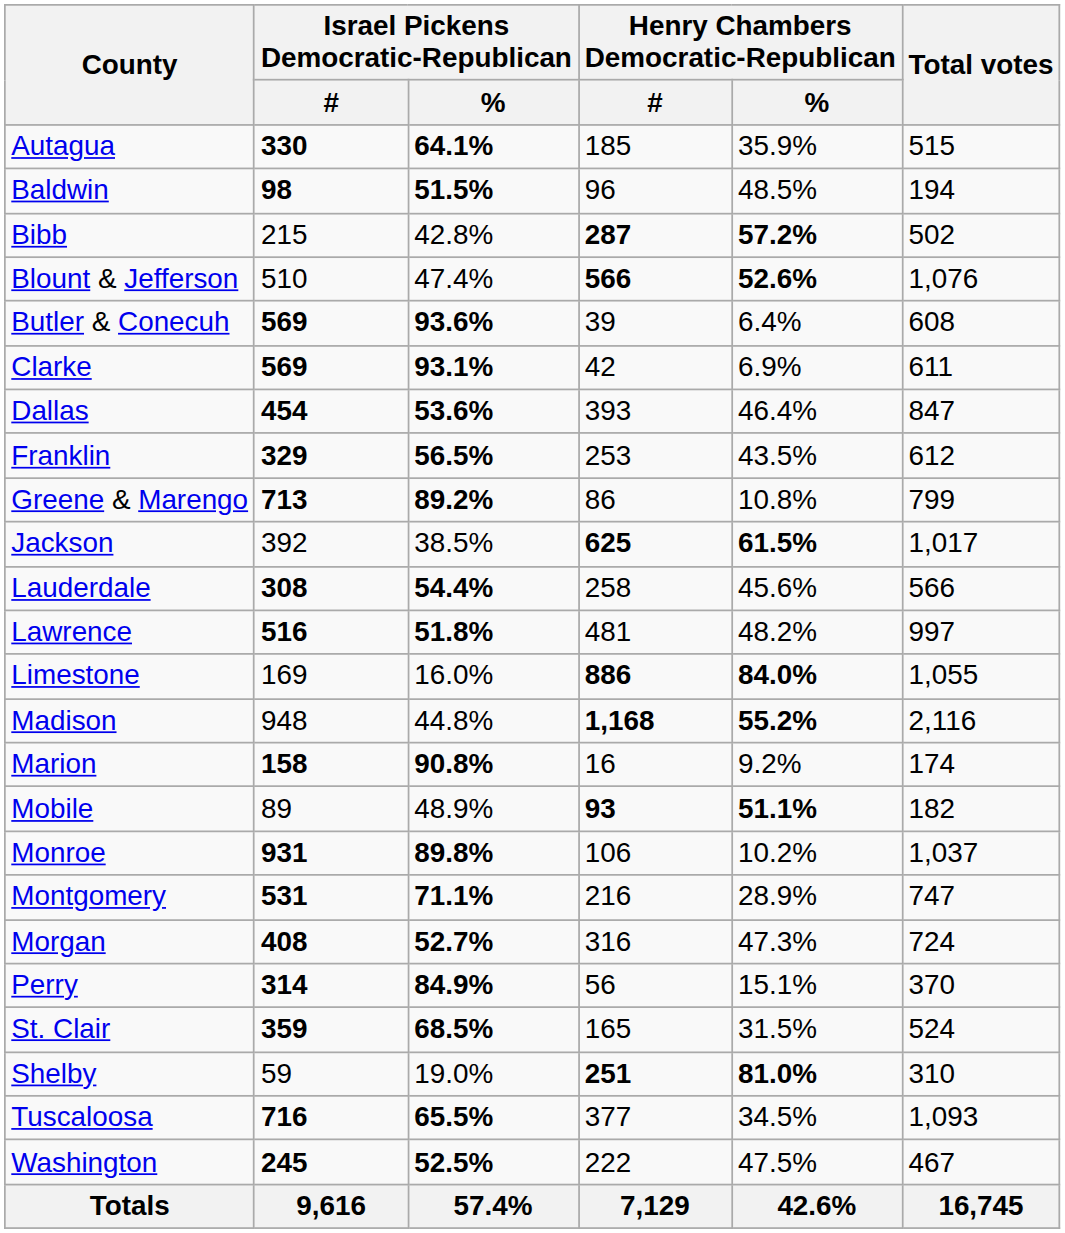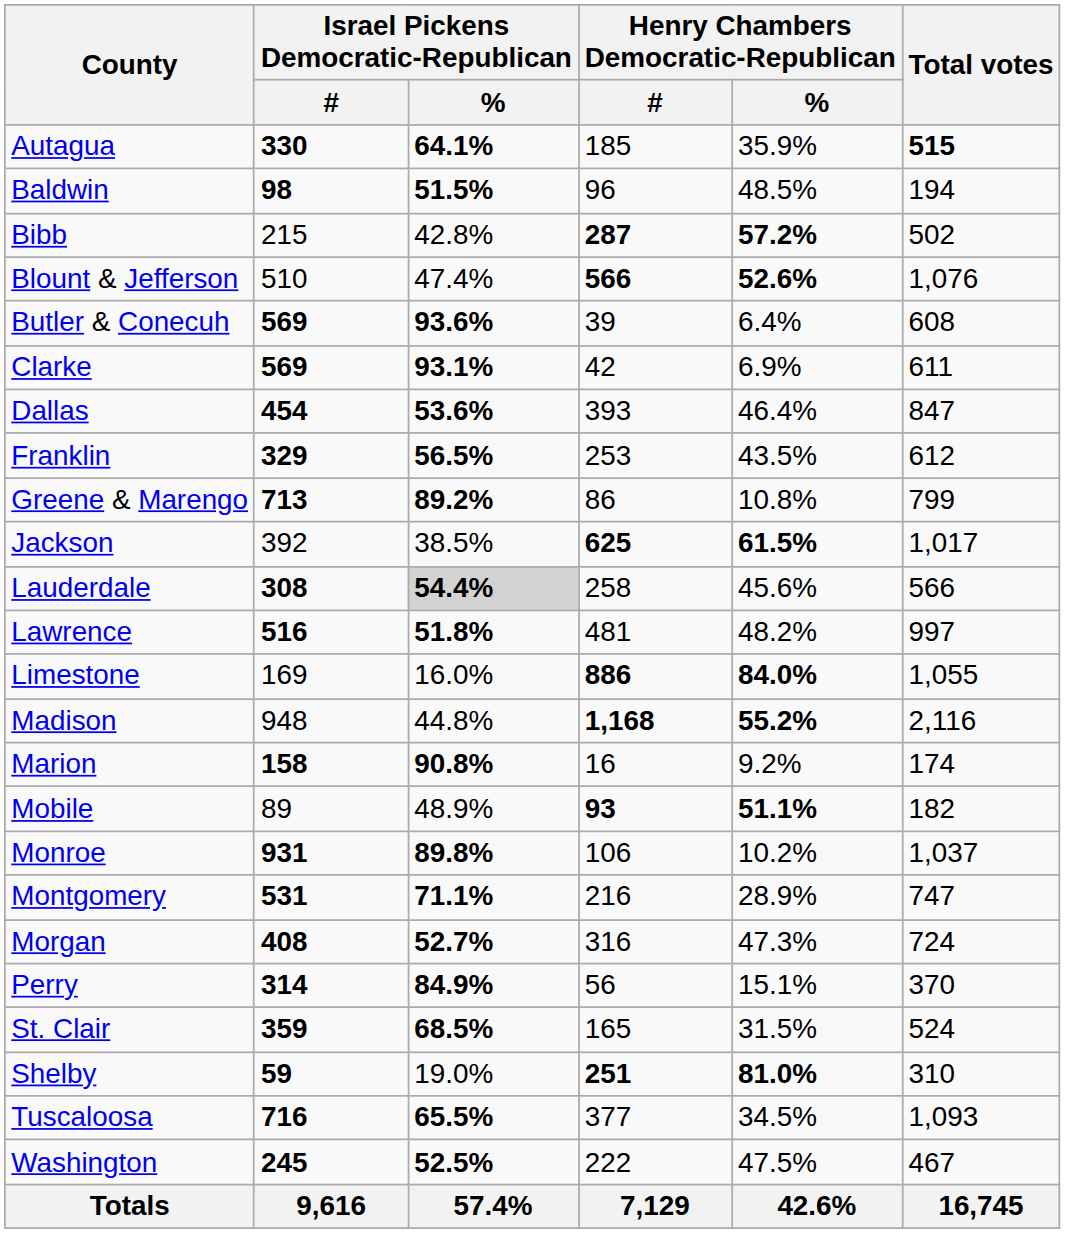(932, 146) normal -> (932, 146) bold
(454, 587) no background -> (454, 587) lightgrey background
(276, 1073) normal -> (276, 1073) bold
